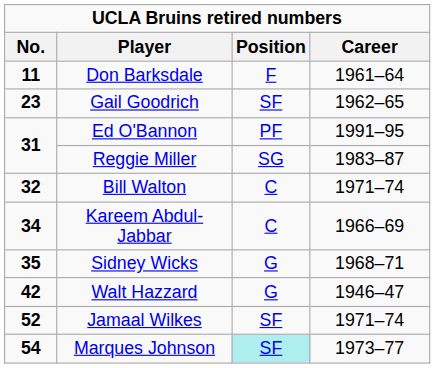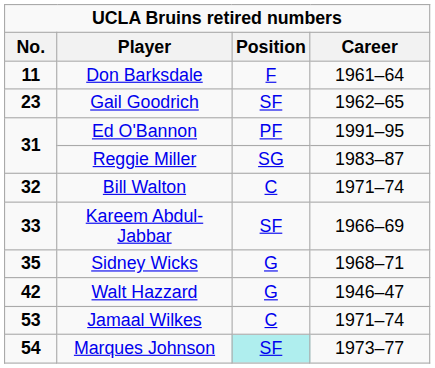(31, 225) 34 -> (31, 225) 33
(271, 225) C -> (271, 225) SF
(31, 320) 52 -> (31, 320) 53
(271, 320) SF -> (271, 320) C
